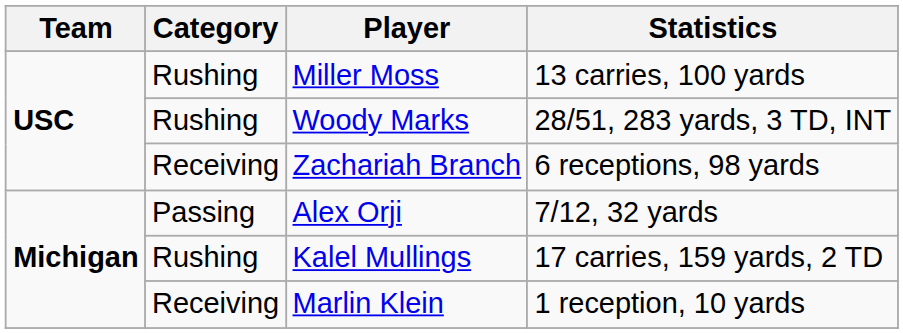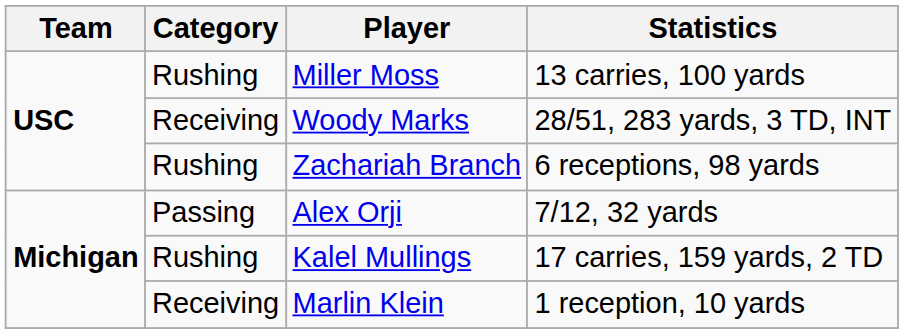(205, 120) Rushing -> (216, 120) Receiving
(216, 166) Receiving -> (205, 166) Rushing
